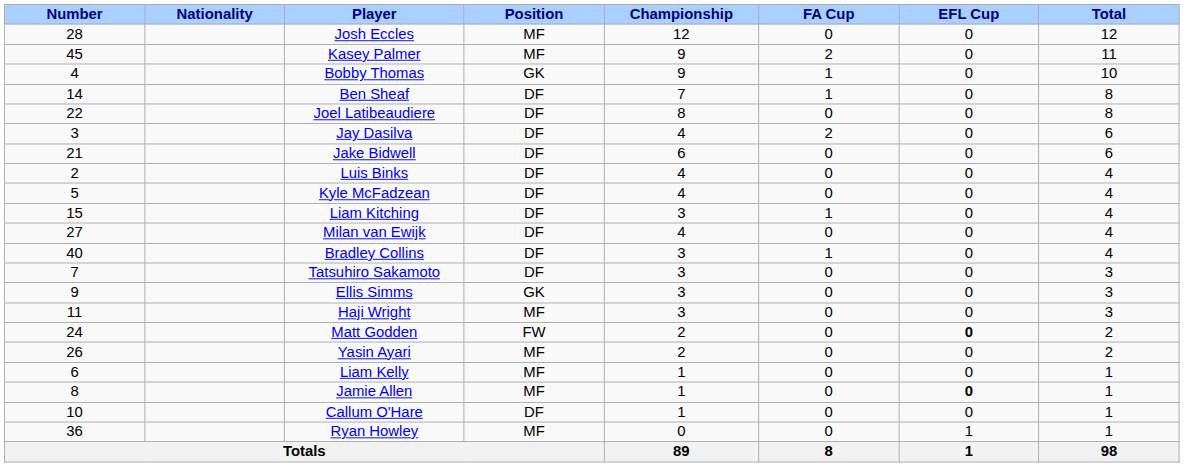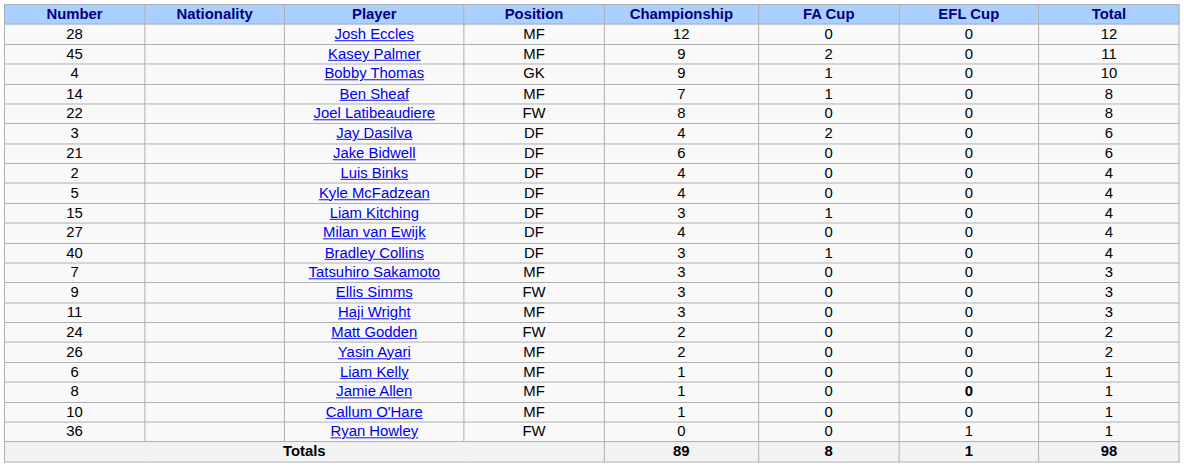(534, 93) DF -> (534, 93) MF
(534, 113) DF -> (534, 113) FW
(534, 272) DF -> (534, 272) MF
(534, 292) GK -> (534, 292) FW
(969, 332) bold -> (969, 332) normal
(534, 412) DF -> (534, 412) MF
(534, 431) MF -> (534, 431) FW
